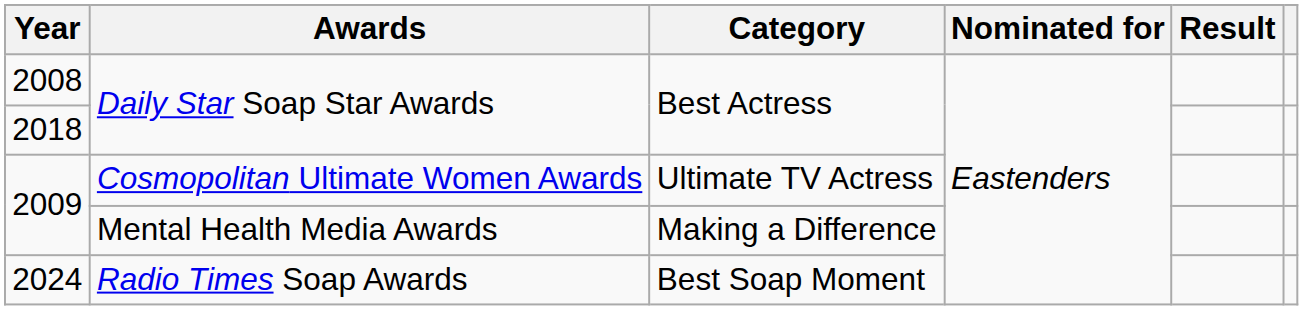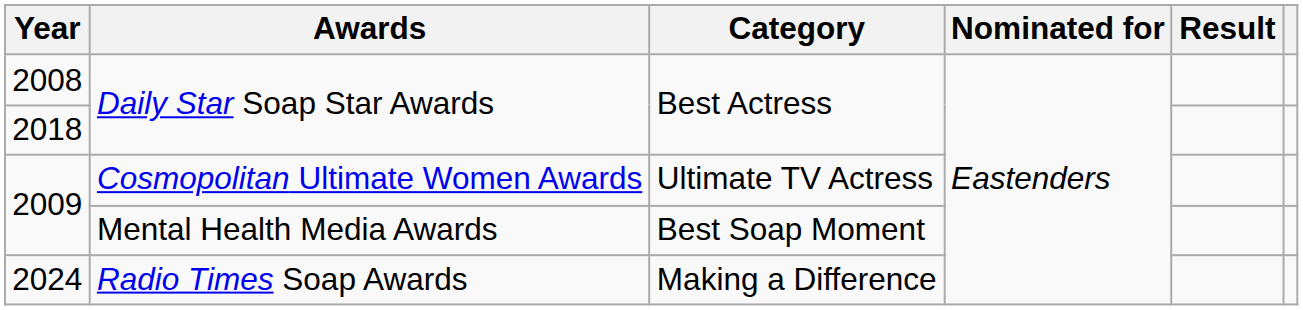(797, 229) Making a Difference -> (791, 229) Best Soap Moment
(791, 279) Best Soap Moment -> (797, 279) Making a Difference
